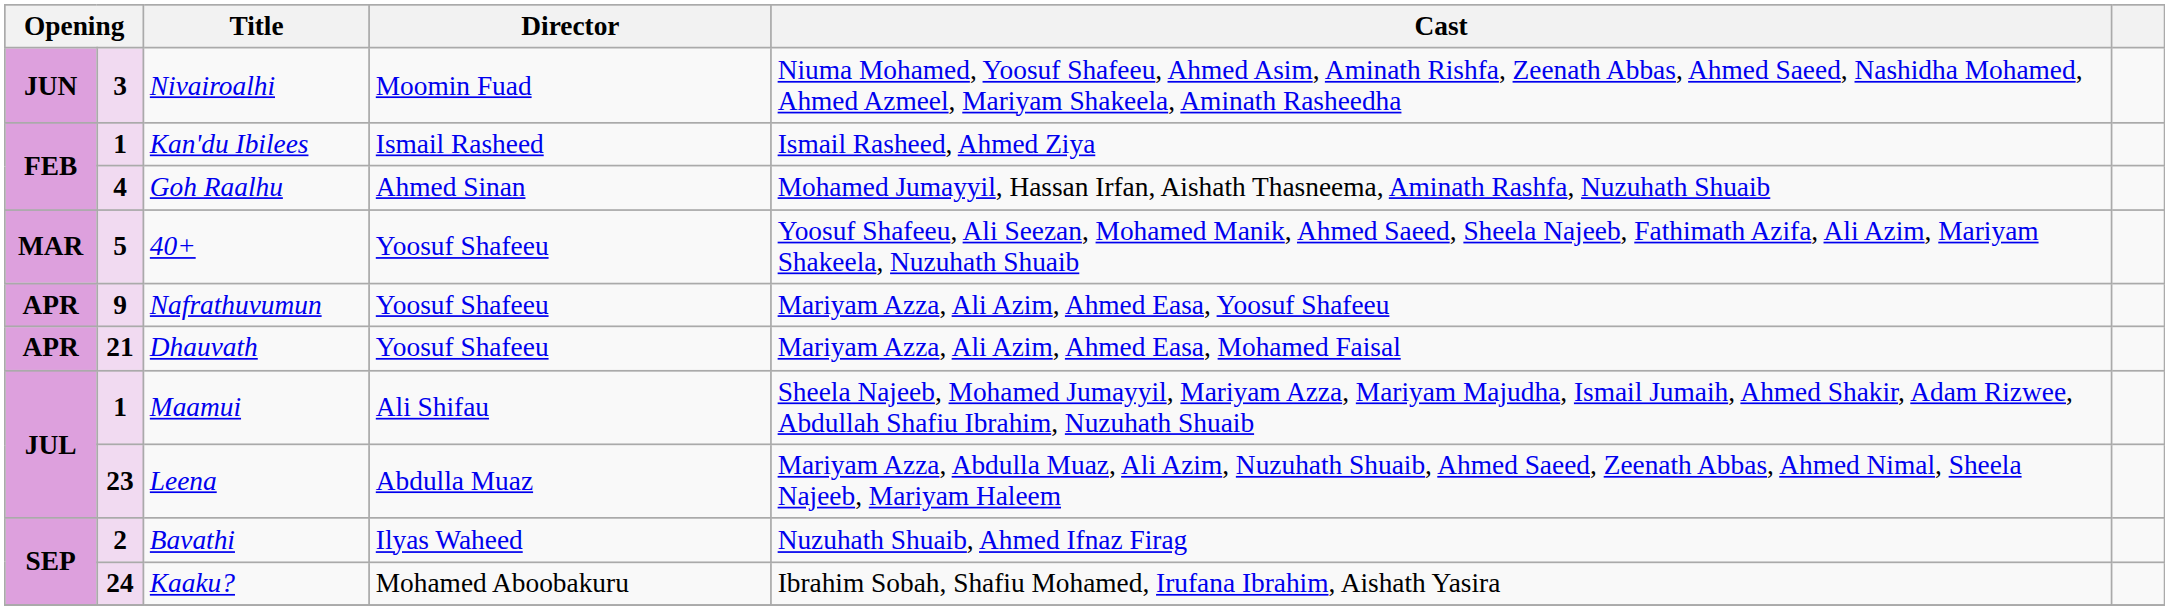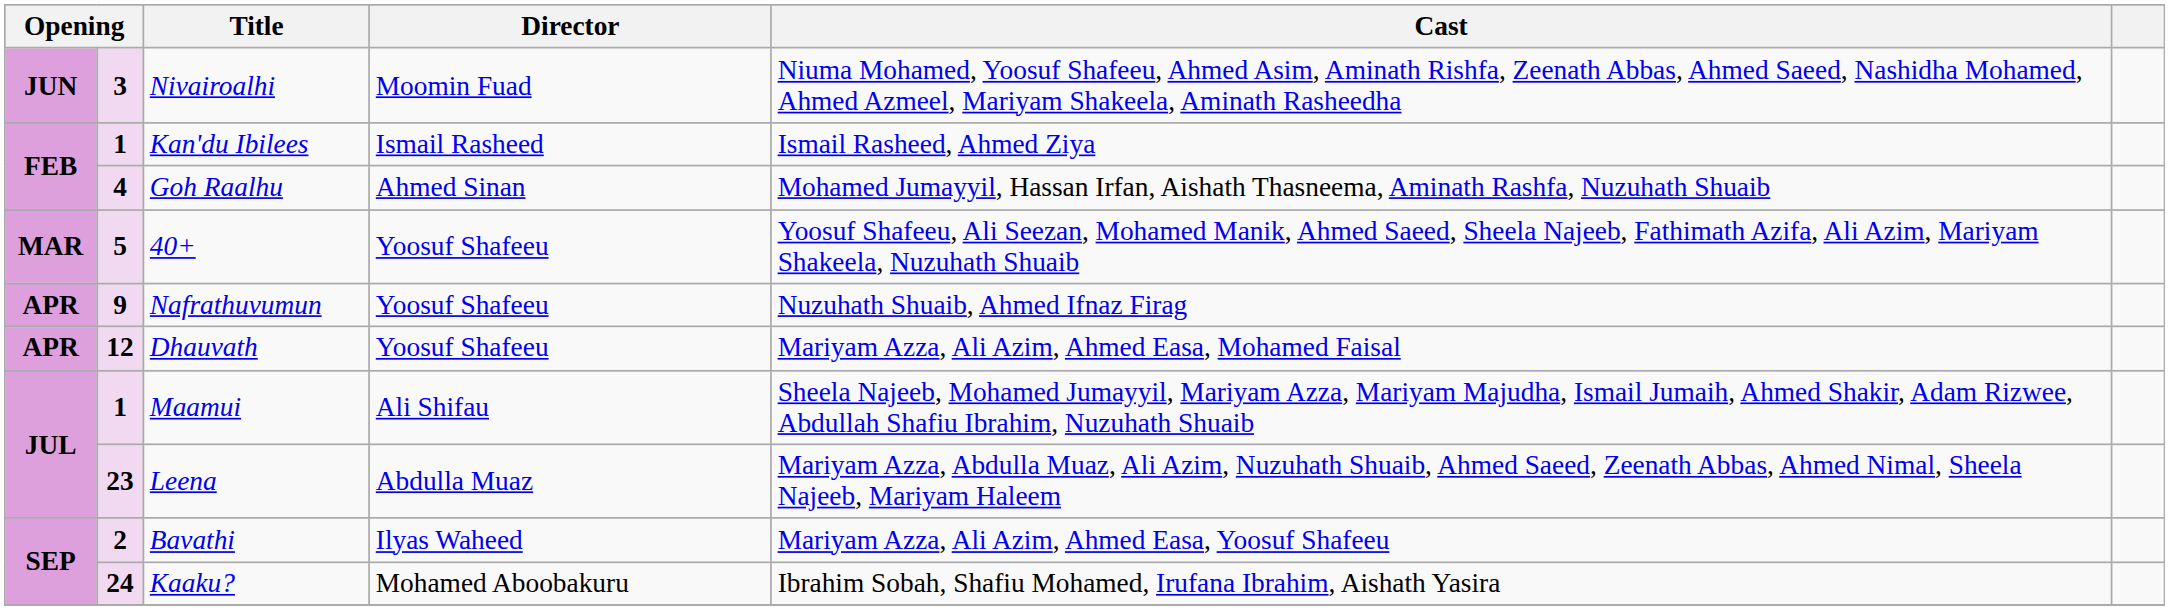(1084, 304) Mariyam Azza, Ali Azim, Ahmed Easa, Yoosuf Shafeeu -> (982, 304) Nuzuhath Shuaib, Ahmed Ifnaz Firag
(120, 348) 21 -> (120, 348) 12
(982, 539) Nuzuhath Shuaib, Ahmed Ifnaz Firag -> (1084, 539) Mariyam Azza, Ali Azim, Ahmed Easa, Yoosuf Shafeeu
